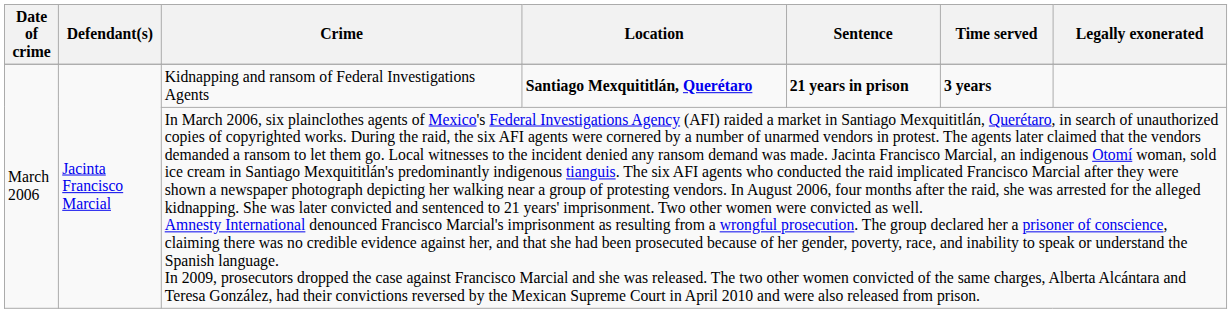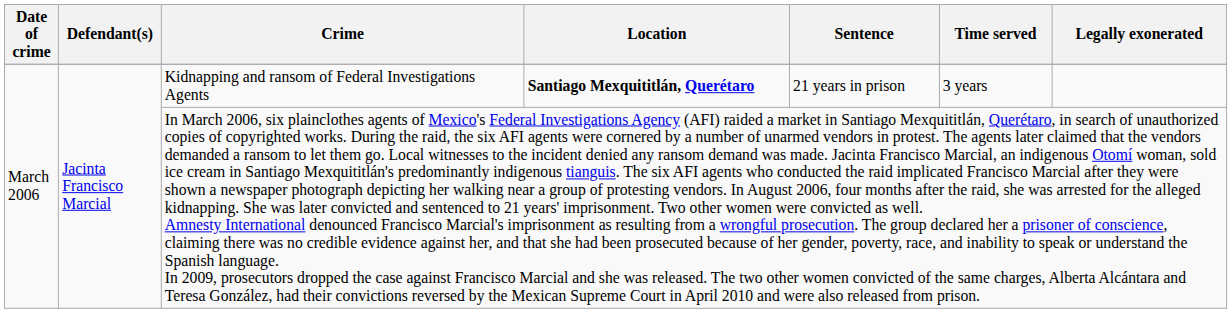(849, 85) bold -> (849, 85) normal
(968, 85) bold -> (965, 85) normal
